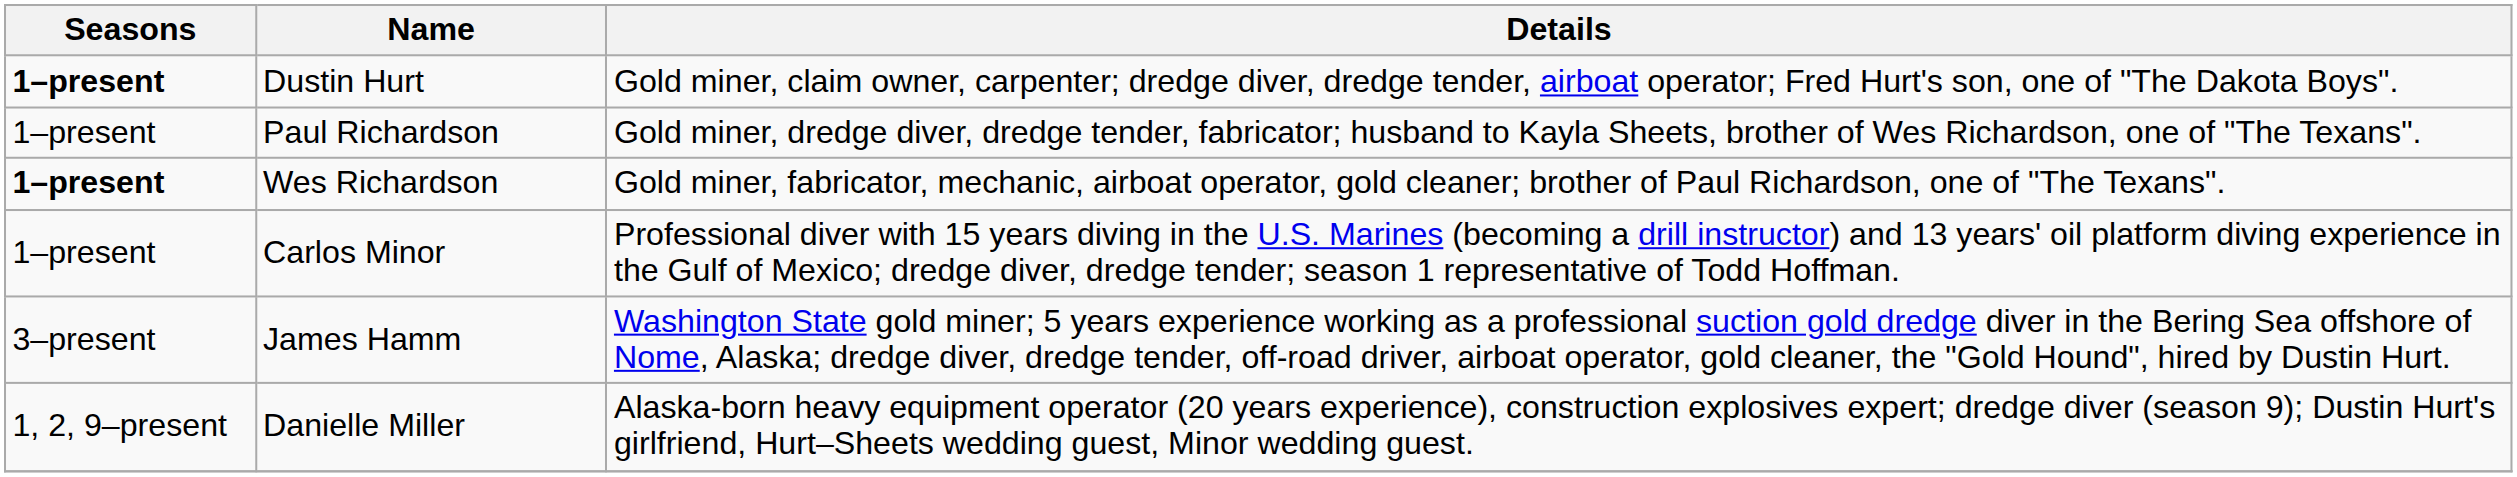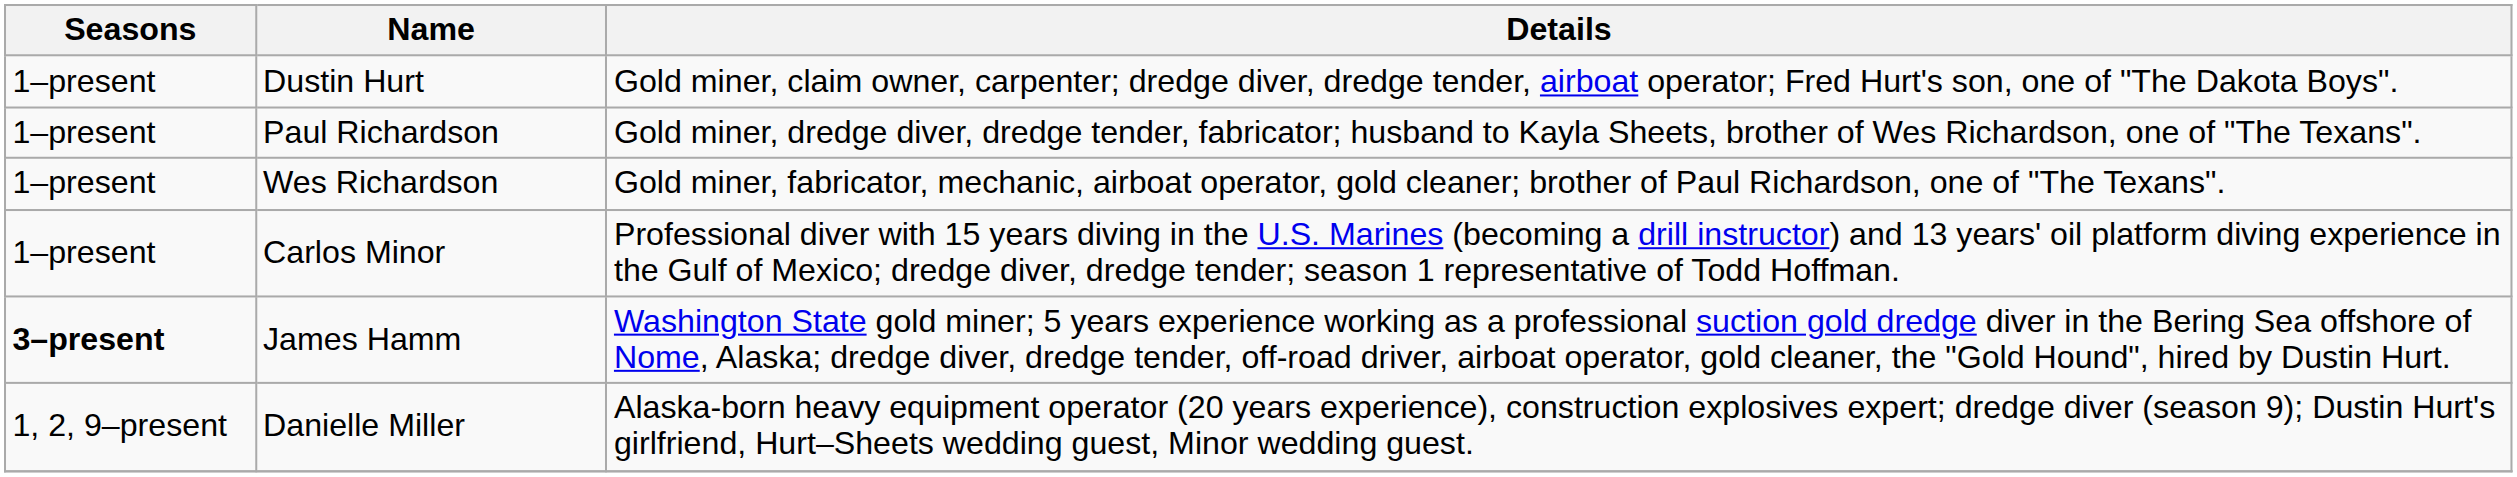(88, 81) bold -> (84, 81) normal
(88, 183) bold -> (84, 183) normal
(84, 339) normal -> (88, 339) bold
